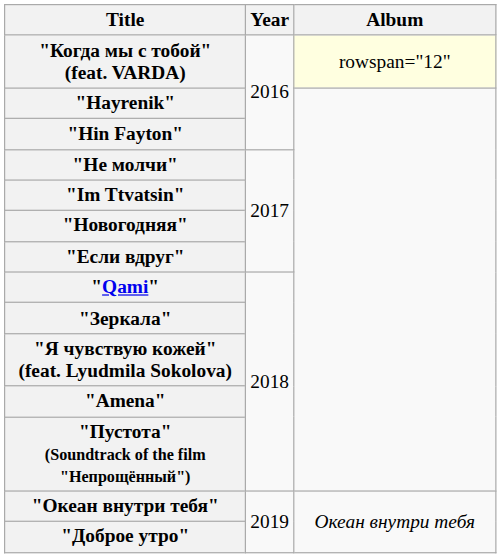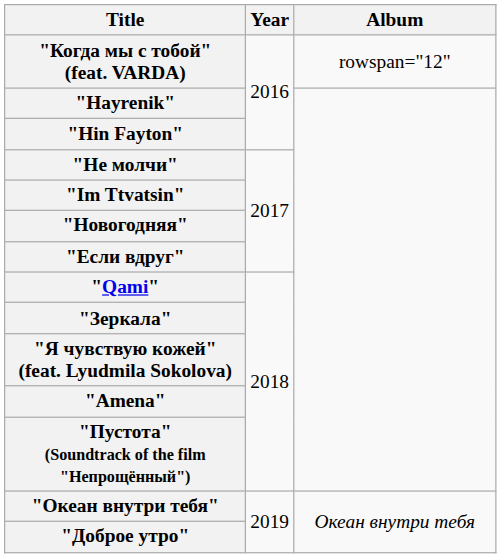(395, 61) lightyellow background -> (395, 61) no background
